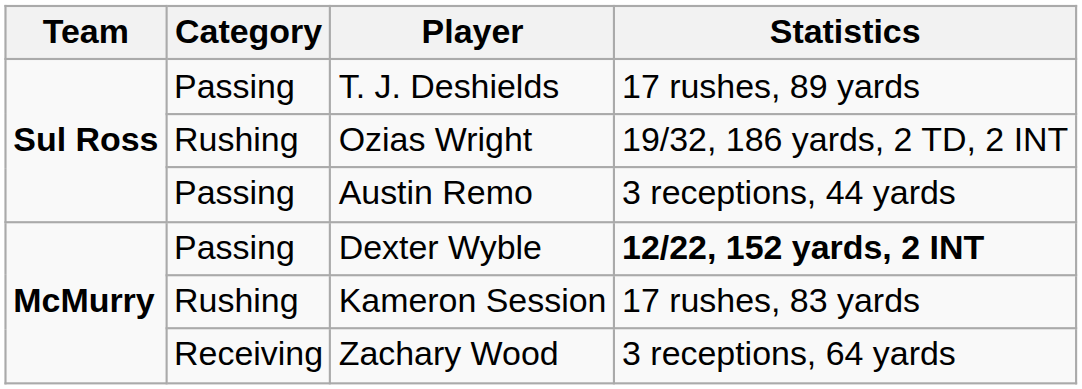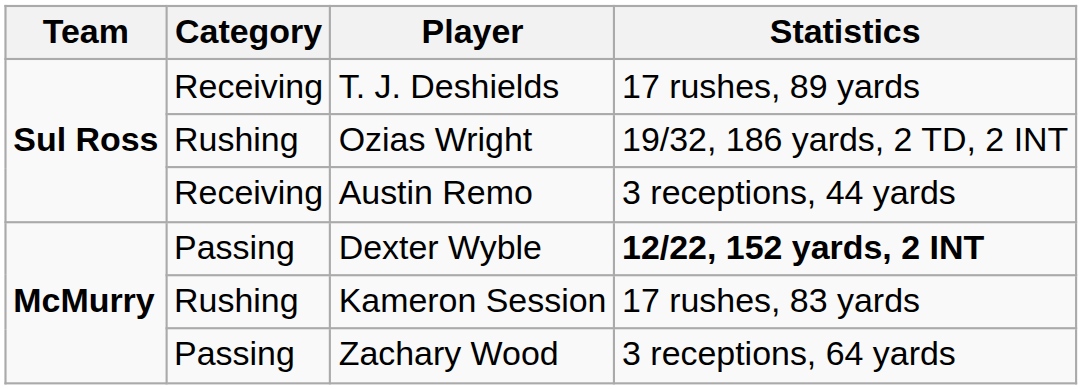(234, 86) Passing -> (249, 86) Receiving
(234, 193) Passing -> (249, 193) Receiving
(249, 355) Receiving -> (234, 355) Passing
